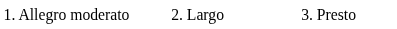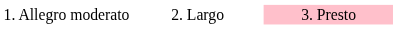(329, 14) no background -> (329, 14) pink background
